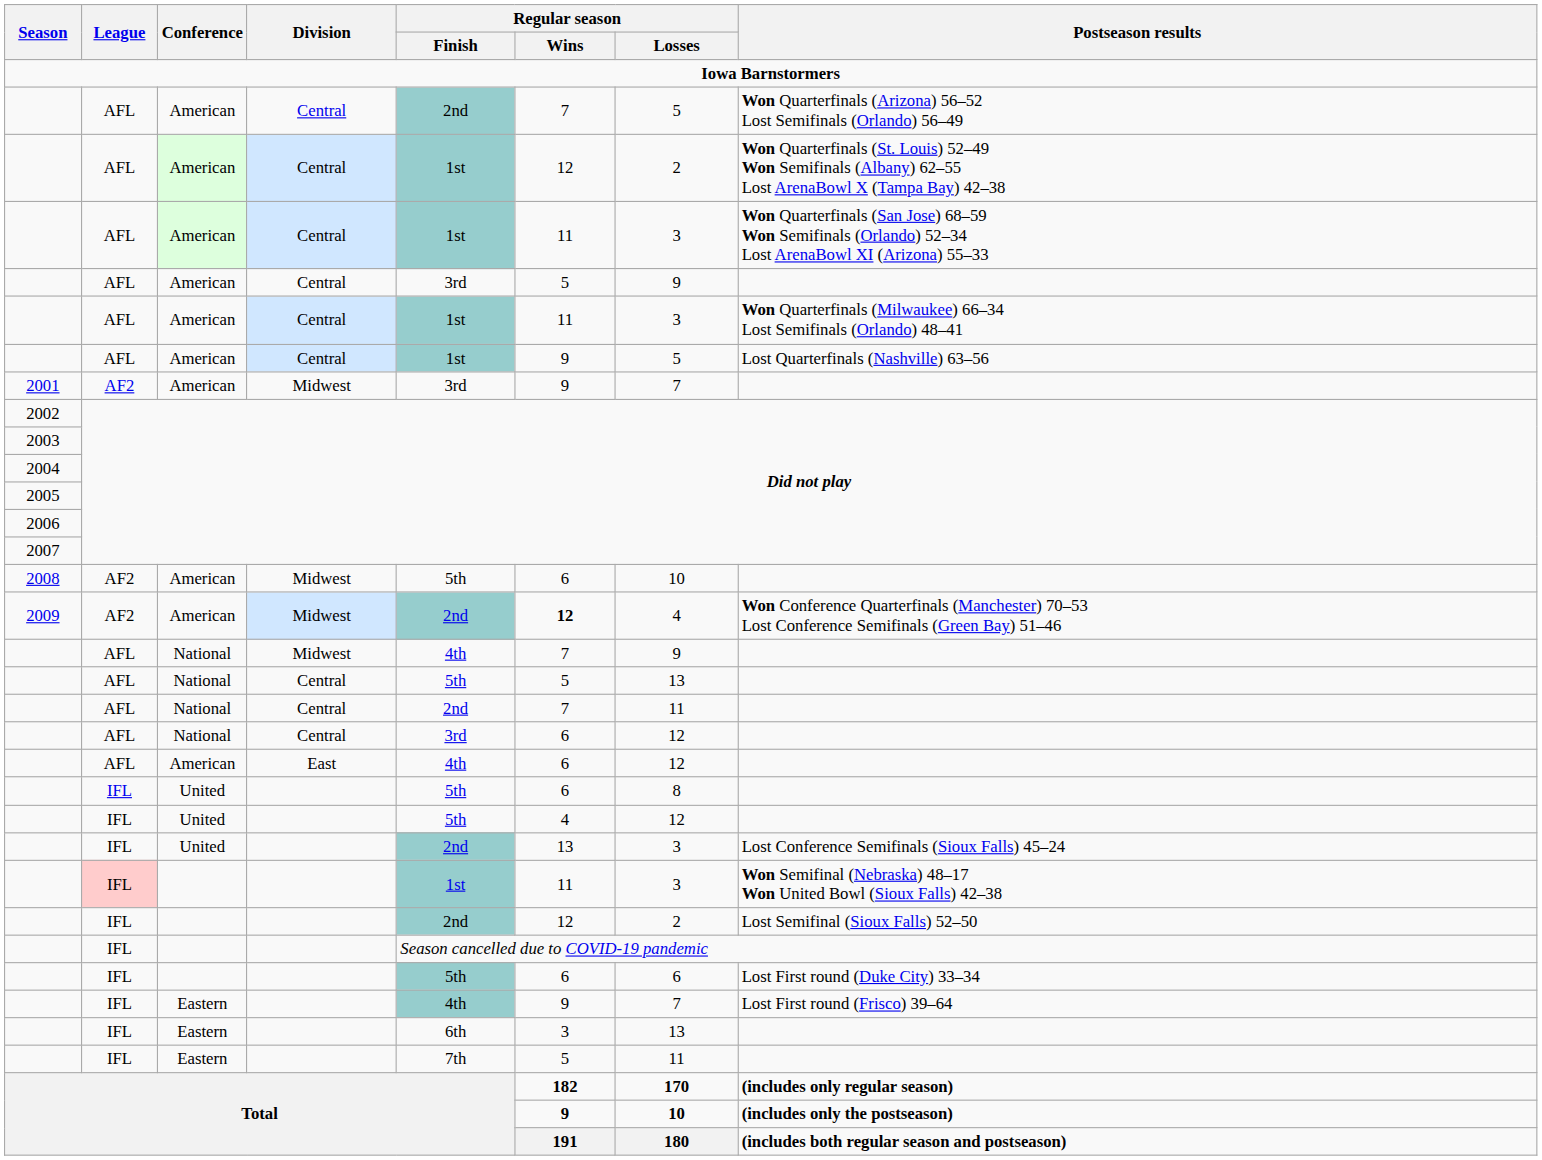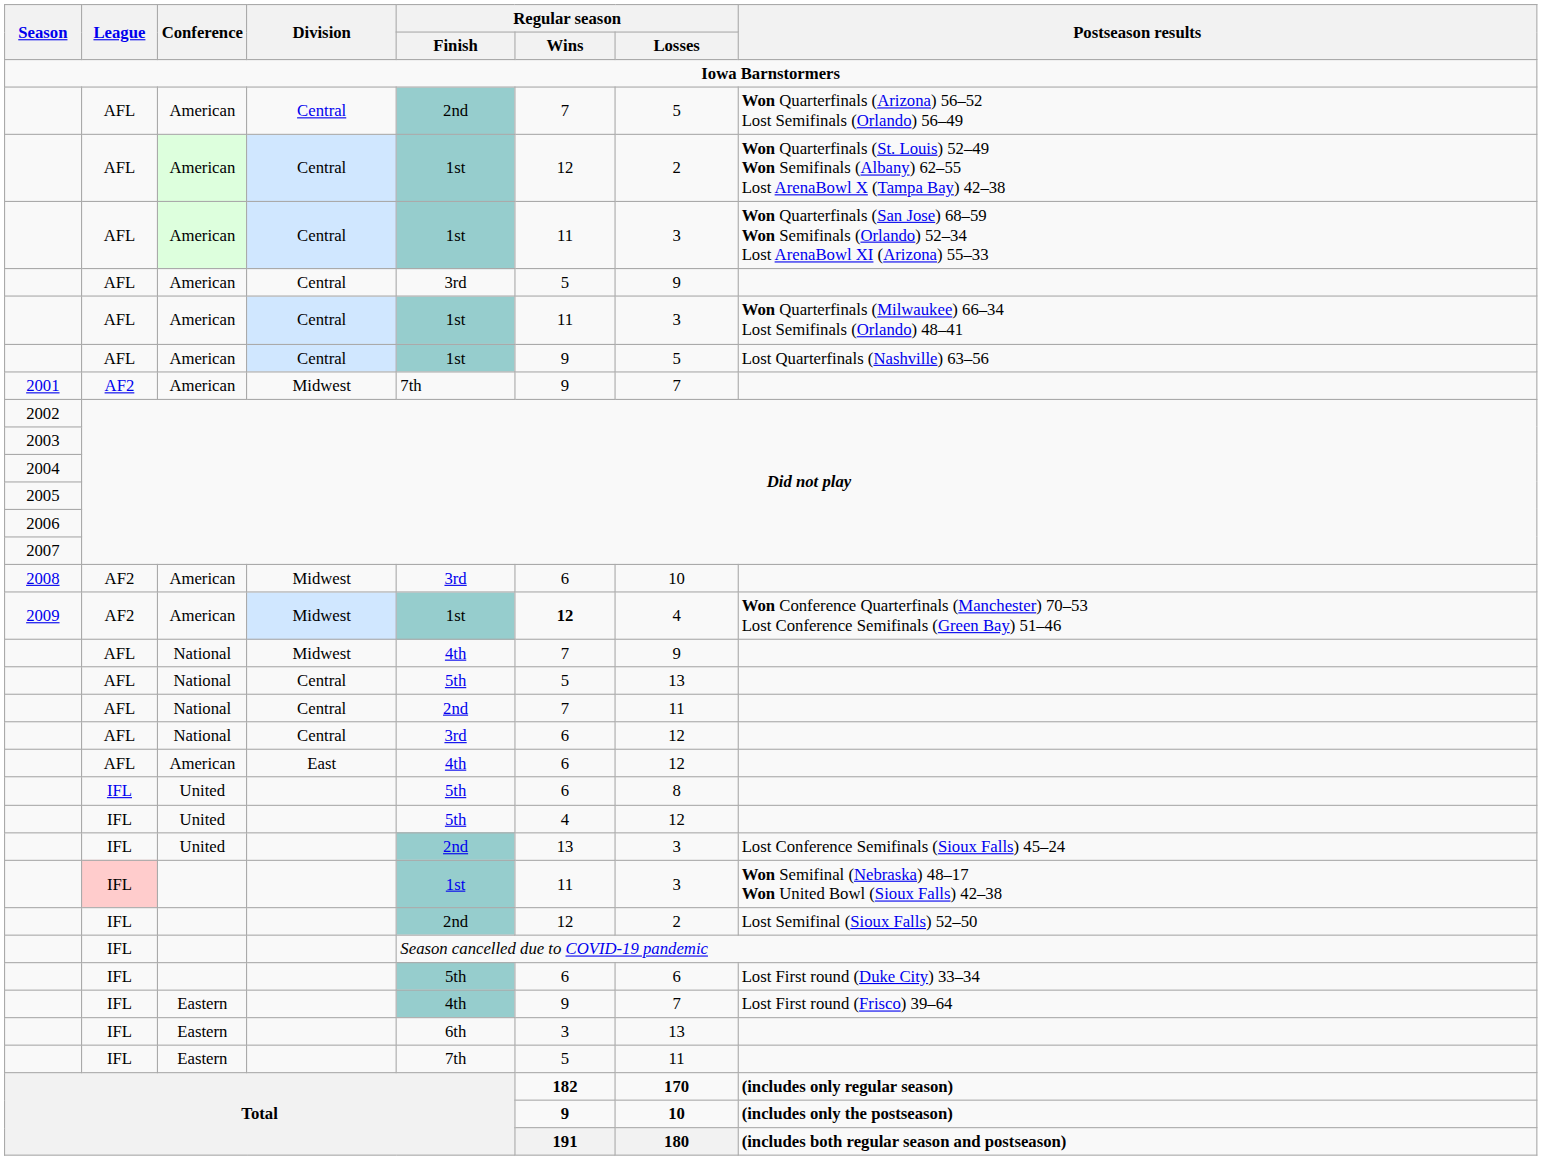(456, 385) 3rd -> (411, 385) 7th
(456, 578) 5th -> (456, 578) 3rd
(456, 615) 2nd -> (456, 615) 1st
